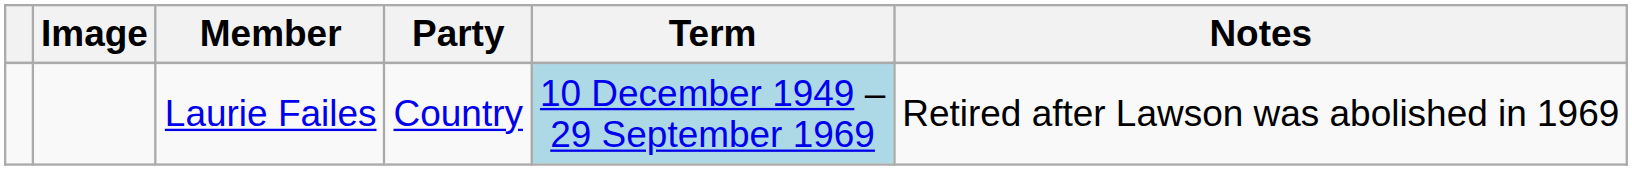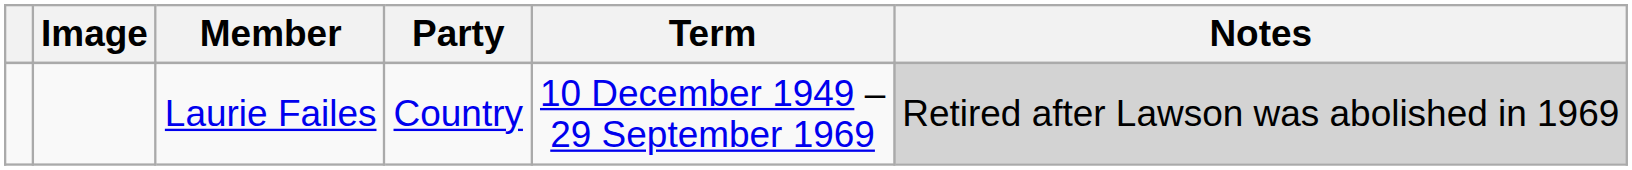(713, 113) lightblue background -> (713, 113) no background
(1261, 113) no background -> (1261, 113) lightgrey background
